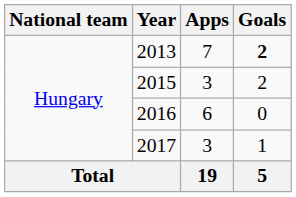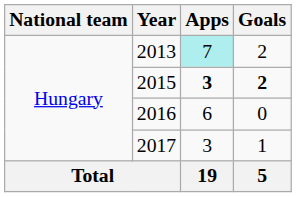(207, 51) no background -> (207, 51) paleturquoise background
(262, 51) bold -> (262, 51) normal
(207, 82) normal -> (207, 82) bold
(262, 82) normal -> (262, 82) bold
